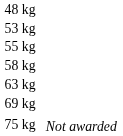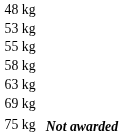(81, 126) normal -> (82, 126) bold
